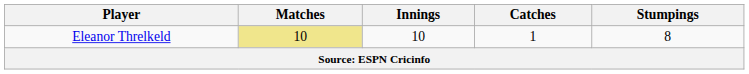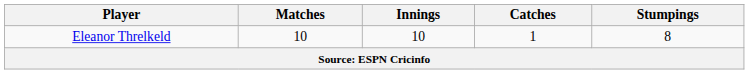(300, 36) khaki background -> (300, 36) no background
